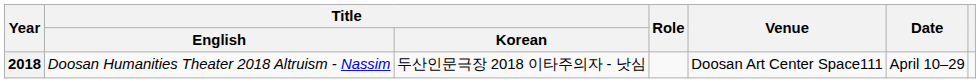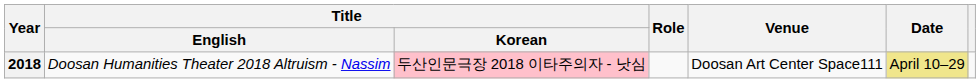(521, 64) no background -> (521, 64) pink background
(927, 64) no background -> (927, 64) khaki background
